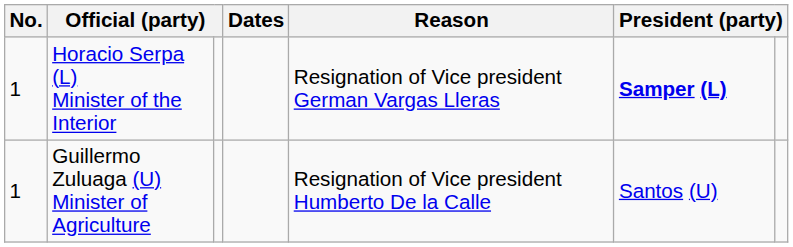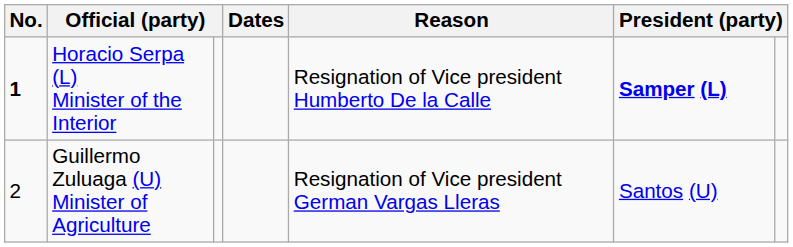(15, 88) normal -> (15, 88) bold
(428, 88) Resignation of Vice president German Vargas Lleras -> (428, 88) Resignation of Vice president Humberto De la Calle
(15, 190) 1 -> (15, 190) 2
(428, 190) Resignation of Vice president Humberto De la Calle -> (428, 190) Resignation of Vice president German Vargas Lleras
